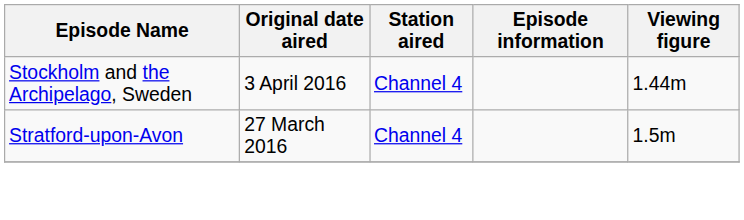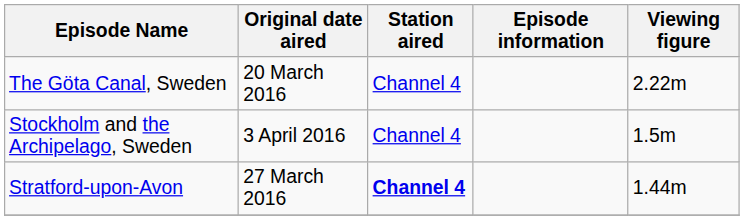+ row: (118, 83)
(659, 83) 1.44m -> (654, 135) 1.5m
(418, 135) normal -> (419, 188) bold
(654, 135) 1.5m -> (660, 188) 1.44m
